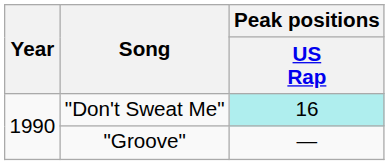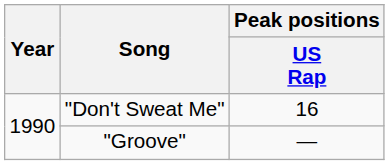(307, 109) paleturquoise background -> (307, 109) no background
